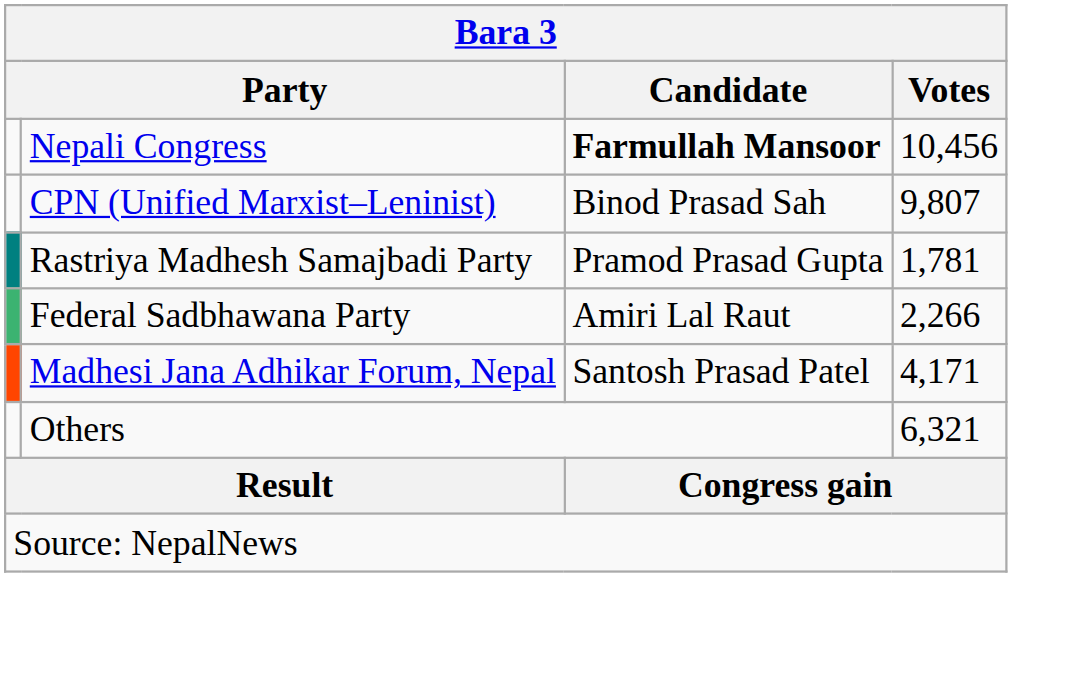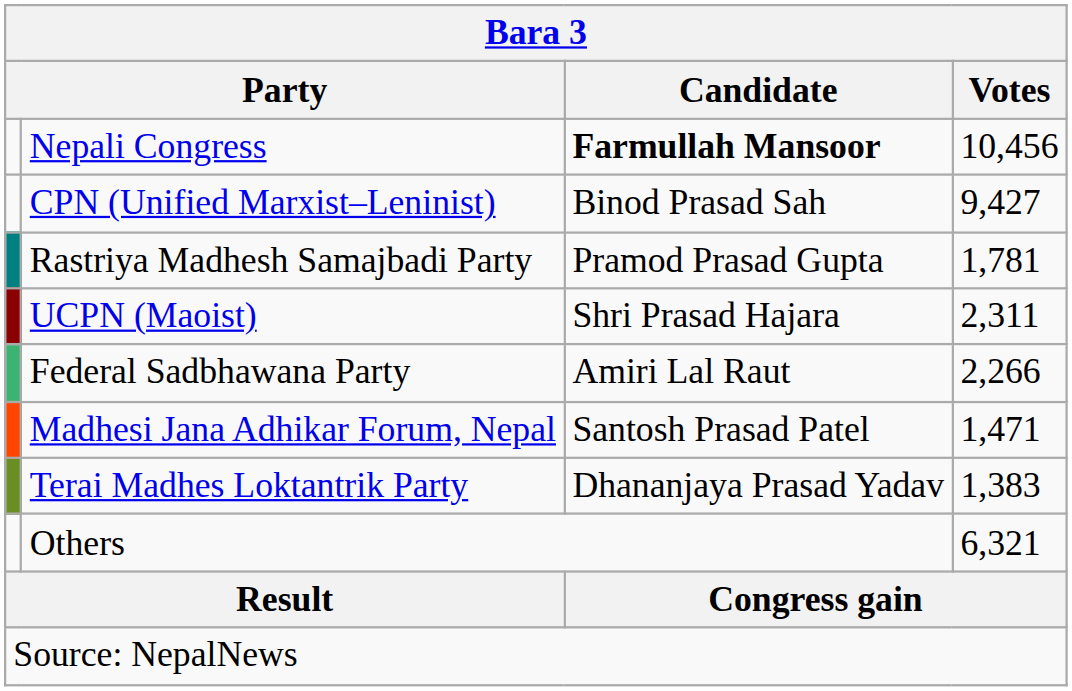(940, 202) 9,807 -> (1001, 202) 9,427
+ row: (143, 315)
(940, 372) 4,171 -> (1001, 428) 1,471
+ row: (249, 485)
